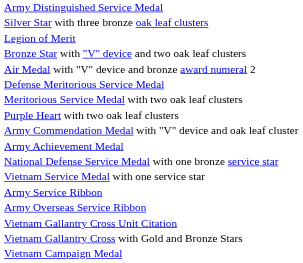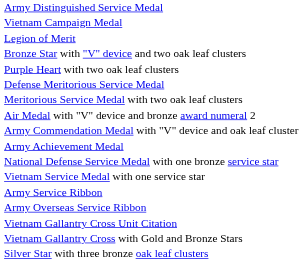(106, 22) Silver Star with three bronze oak leaf clusters -> (63, 22) Vietnam Campaign Medal
(130, 69) Air Medal with "V" device and bronze award numeral 2 -> (92, 69) Purple Heart with two oak leaf clusters
(92, 115) Purple Heart with two oak leaf clusters -> (130, 115) Air Medal with "V" device and bronze award numeral 2
(63, 253) Vietnam Campaign Medal -> (106, 253) Silver Star with three bronze oak leaf clusters
